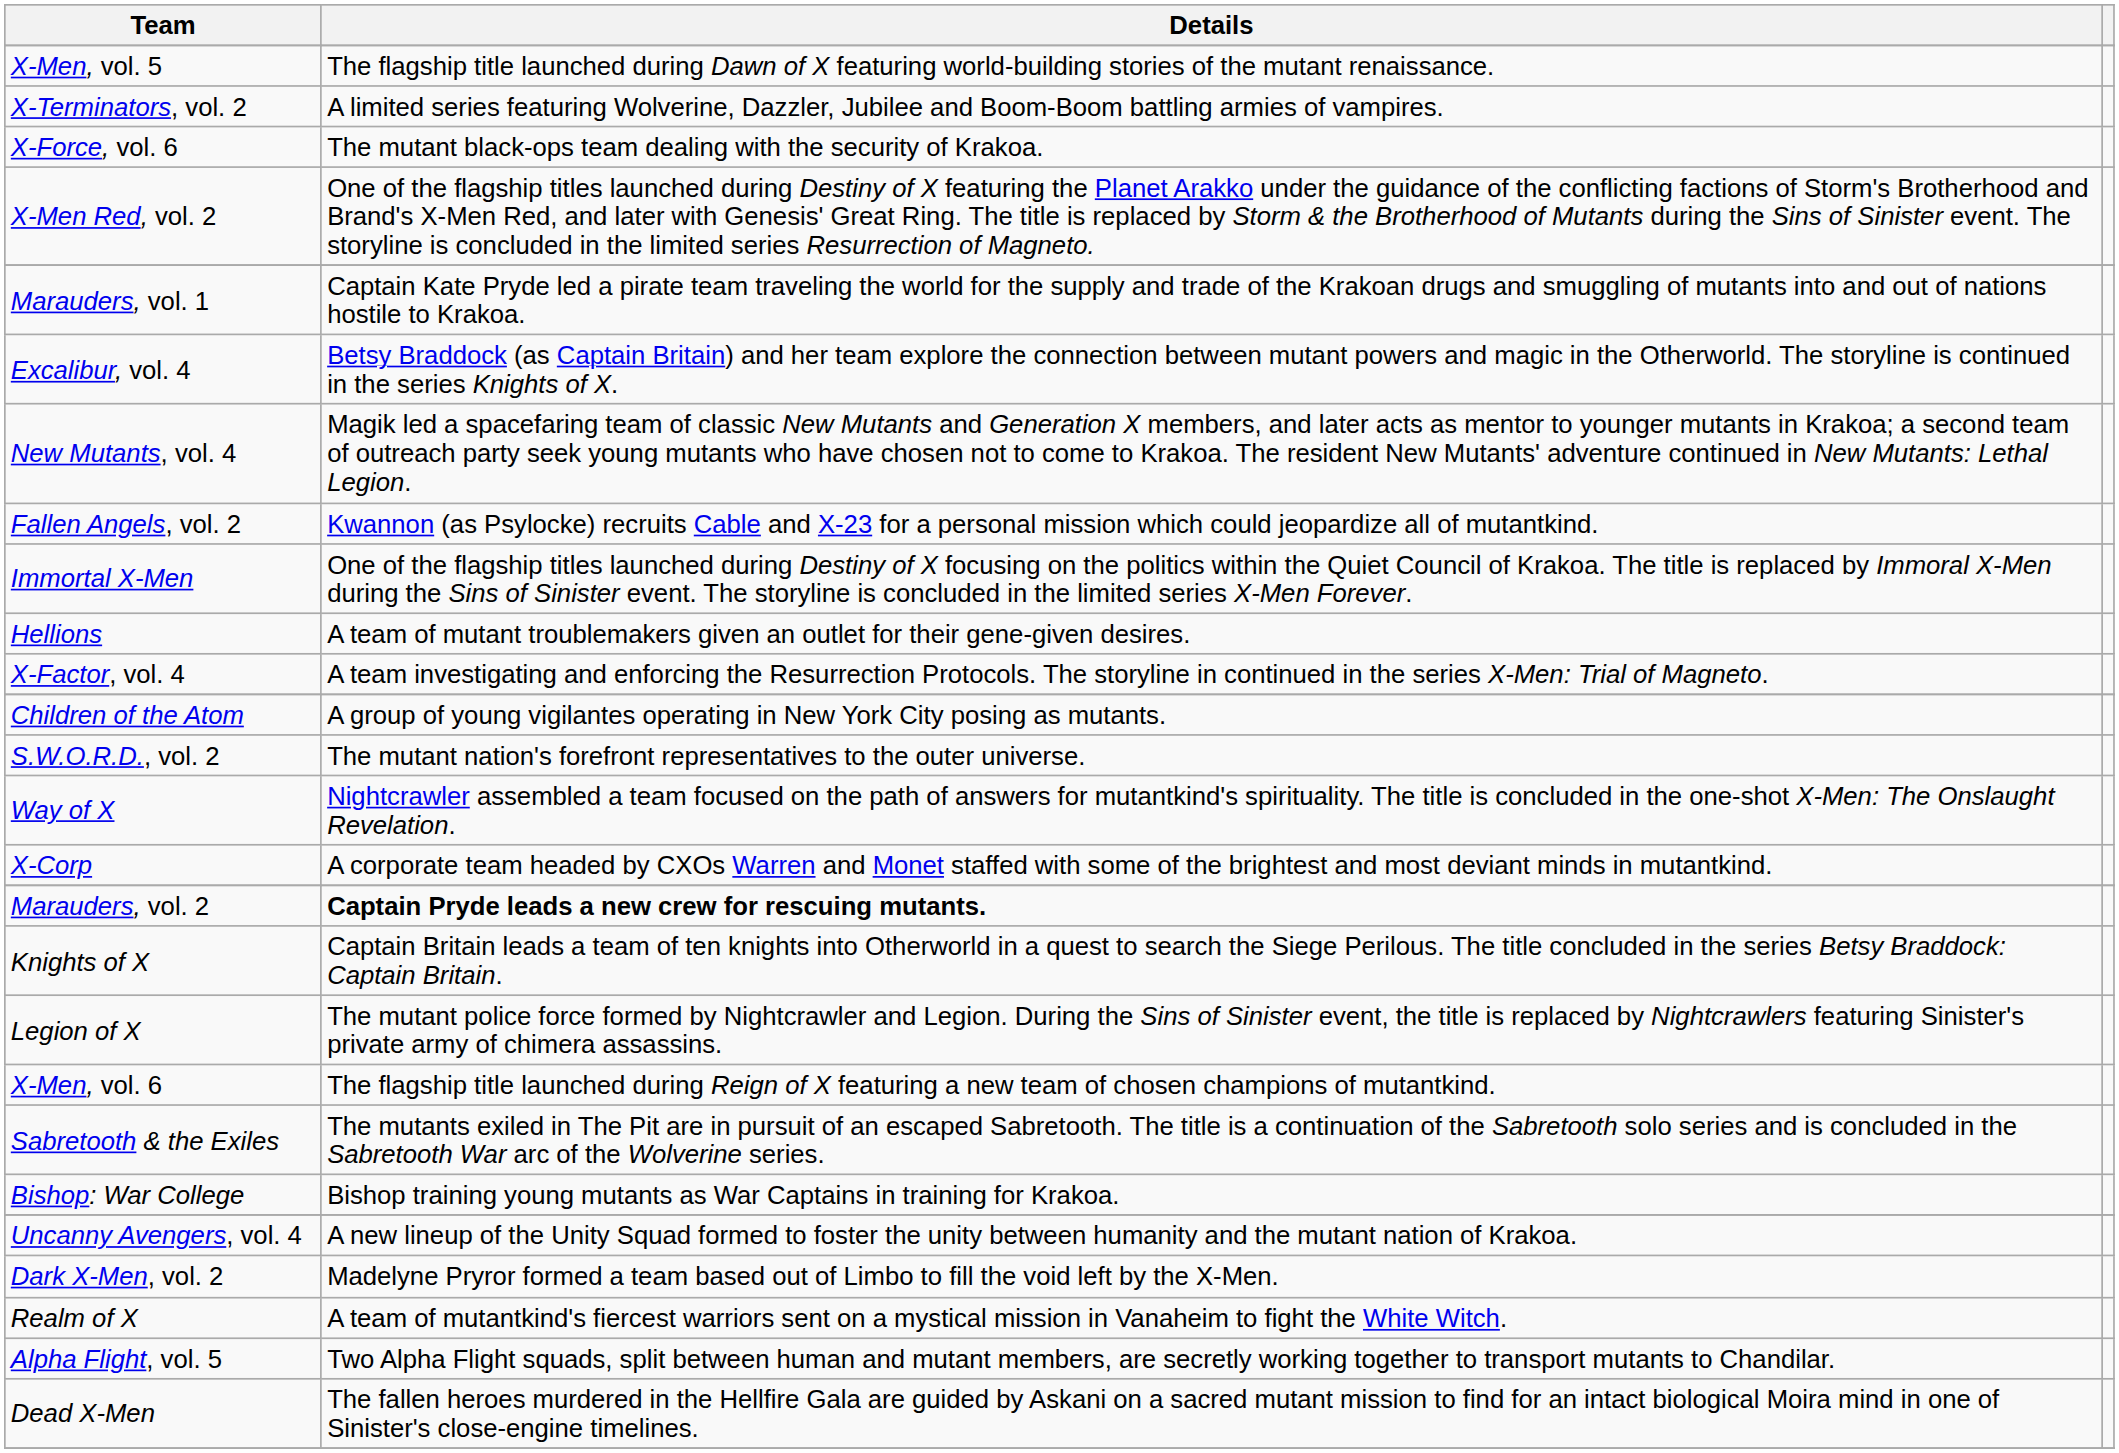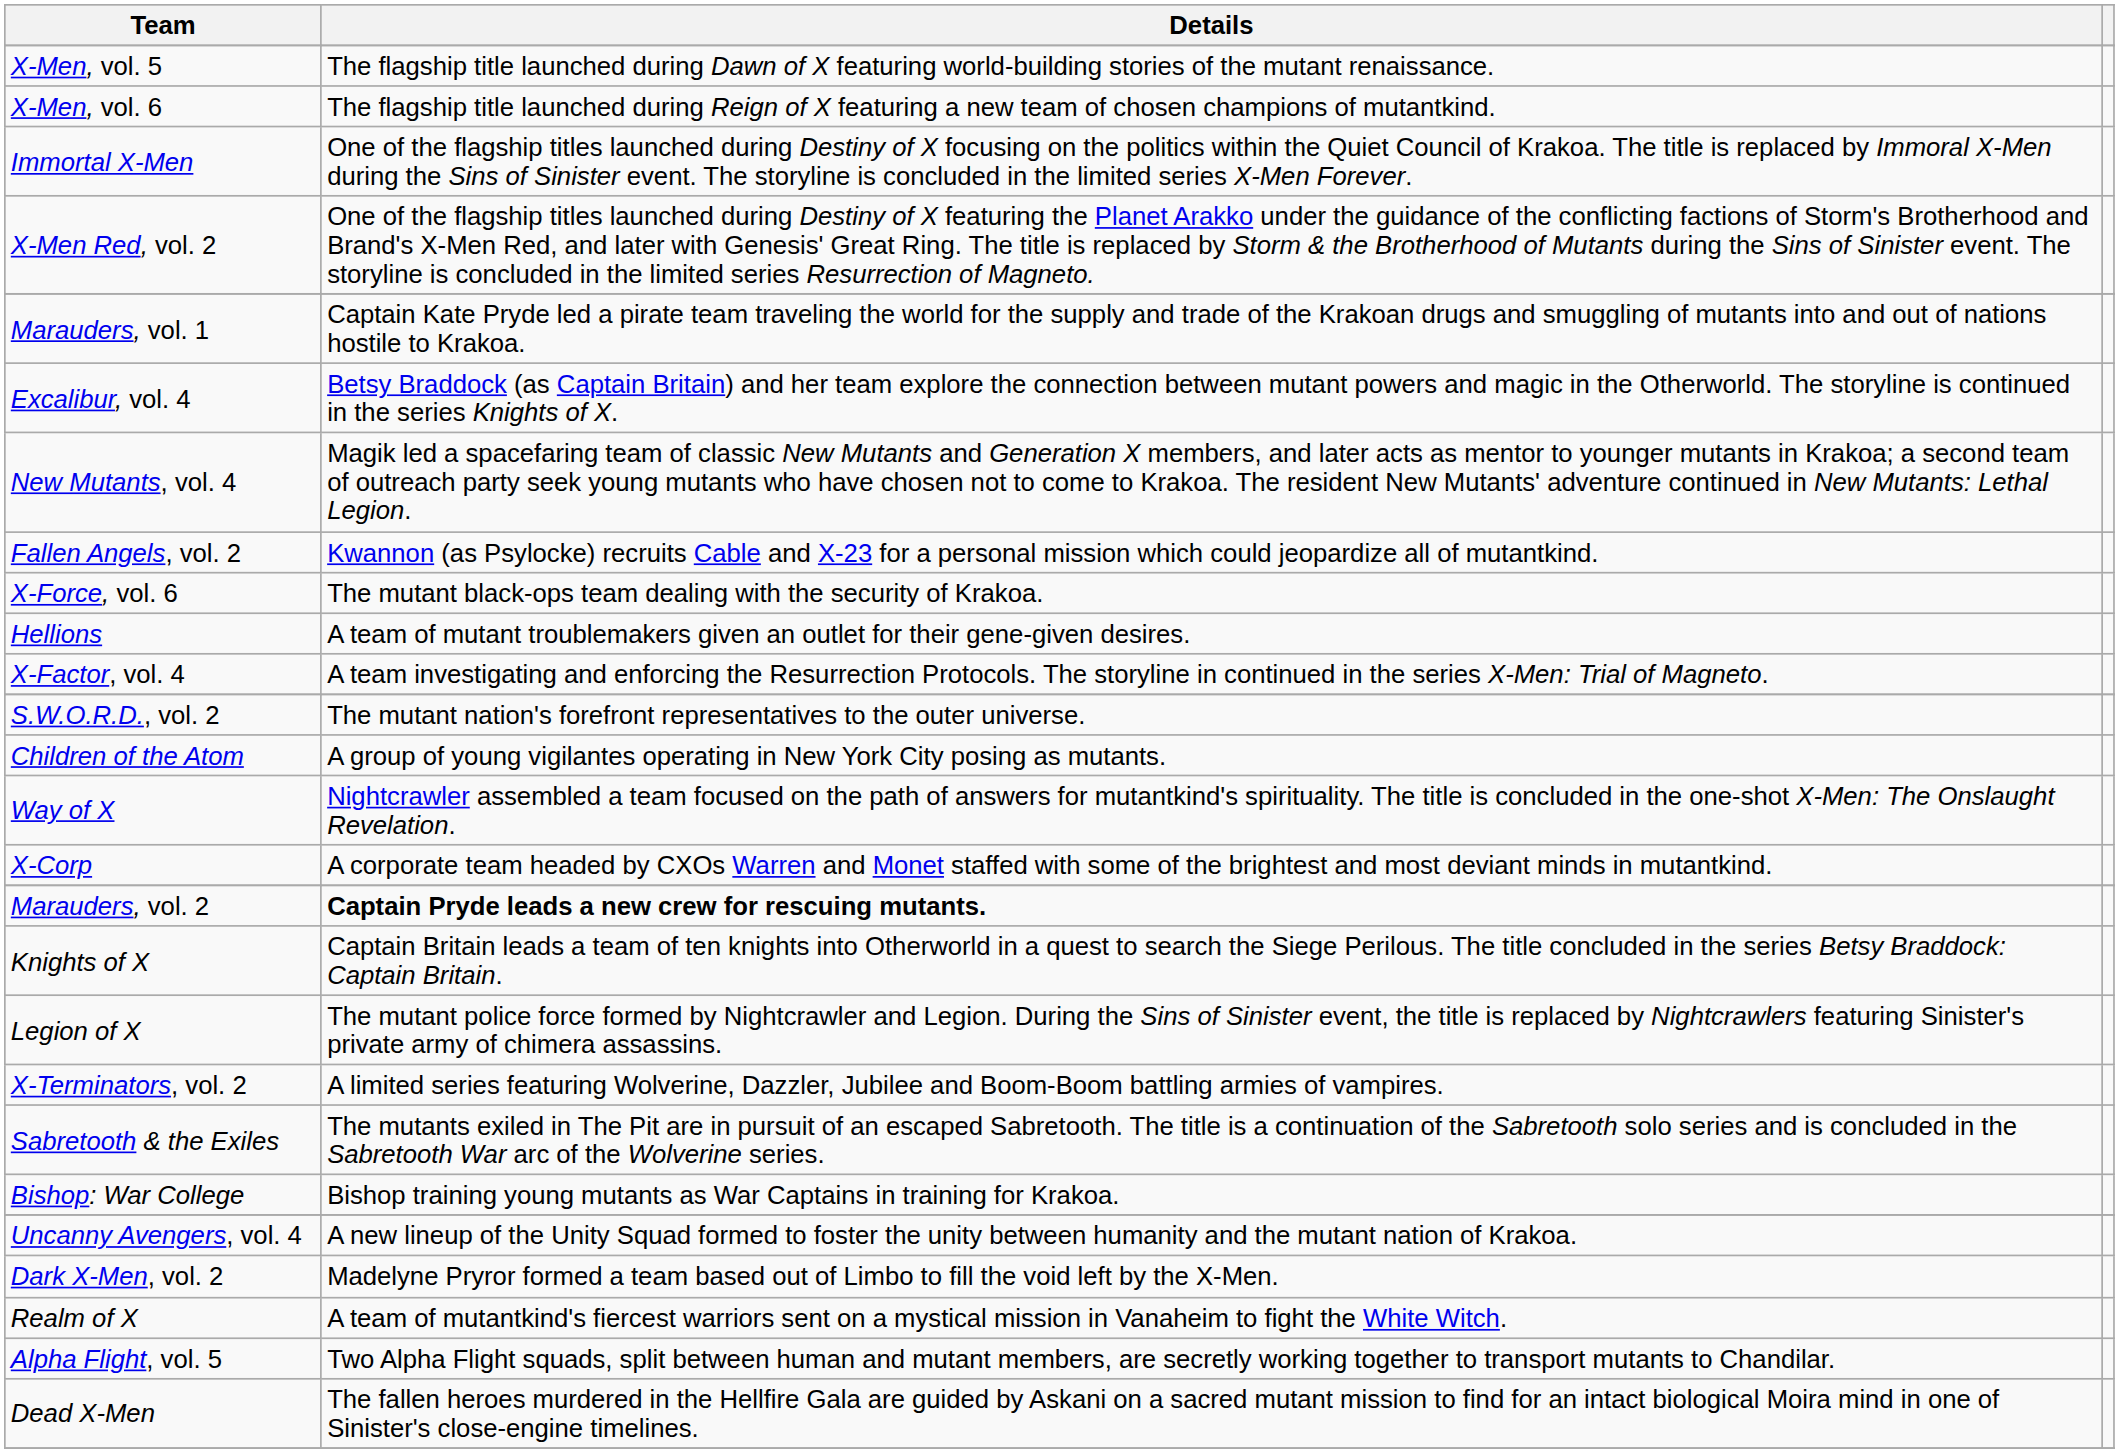rows swapped: (86, 1085) <-> (129, 107)
rows swapped: (102, 578) <-> (94, 147)
rows swapped: (115, 755) <-> (127, 714)
